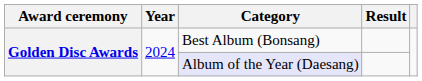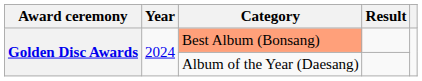(251, 40) no background -> (251, 40) lightsalmon background
(270, 64) lavender background -> (270, 64) no background
